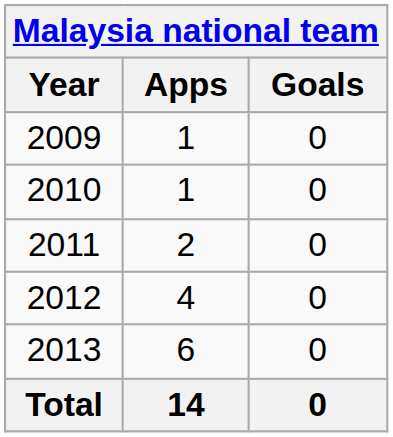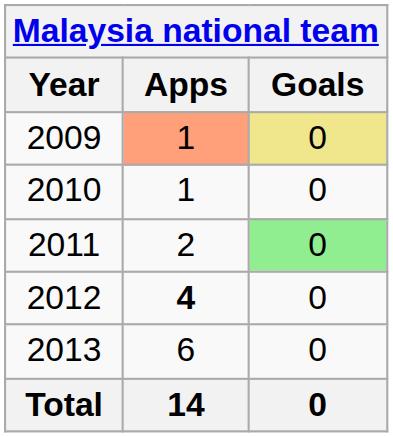(186, 137) no background -> (186, 137) lightsalmon background
(318, 137) no background -> (318, 137) khaki background
(318, 244) no background -> (318, 244) lightgreen background
(186, 297) normal -> (186, 297) bold
